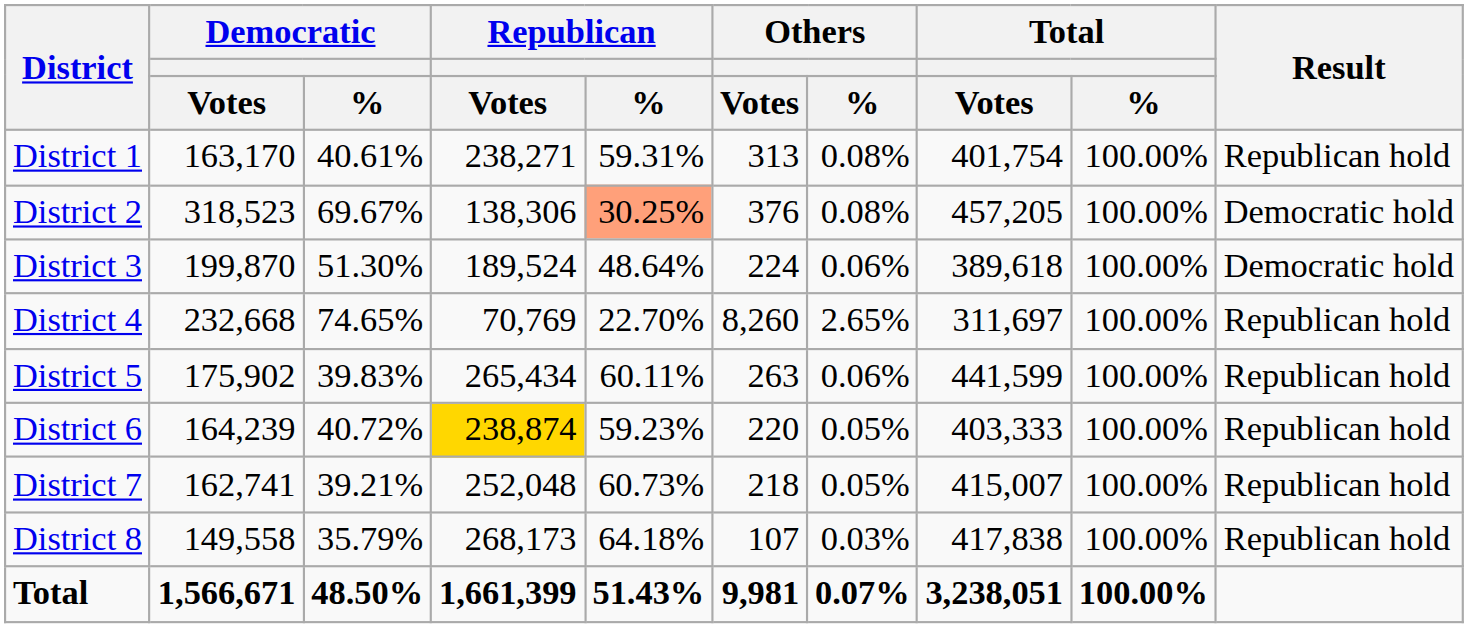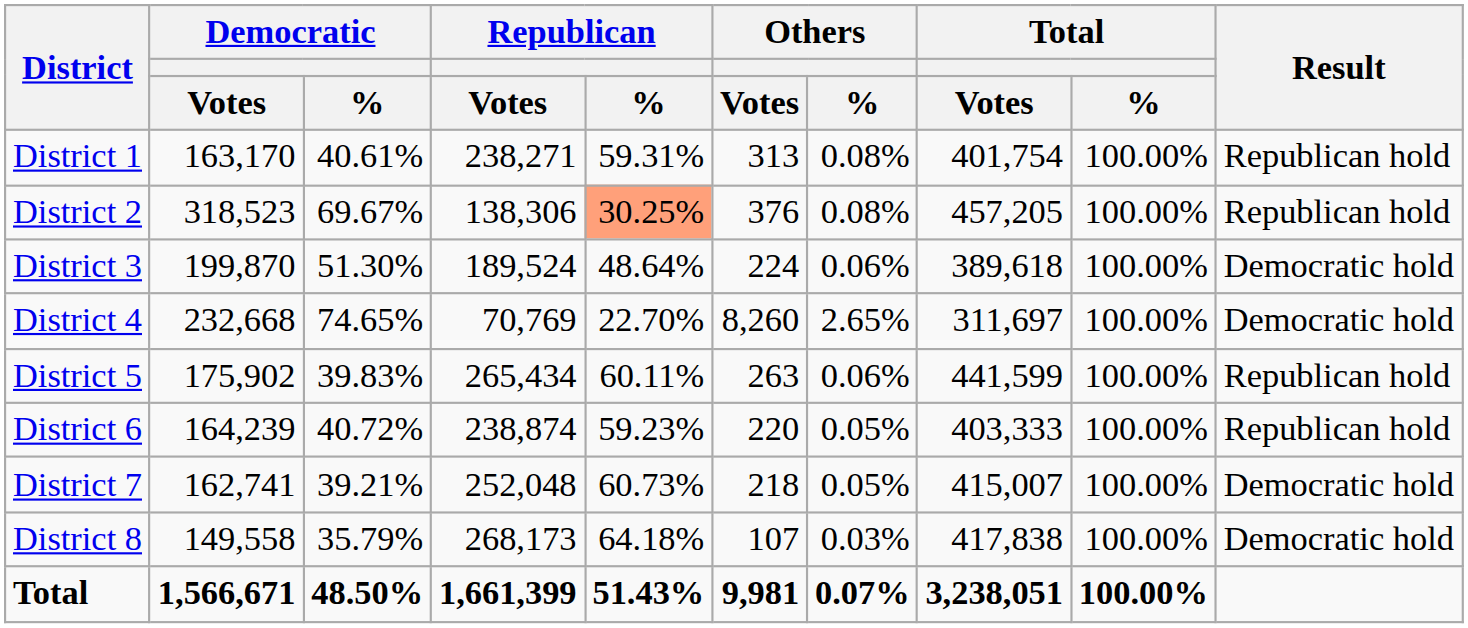(1339, 211) Democratic hold -> (1337, 211) Republican hold
(1337, 320) Republican hold -> (1339, 320) Democratic hold
(521, 429) gold background -> (521, 429) no background
(1337, 484) Republican hold -> (1339, 484) Democratic hold
(1337, 538) Republican hold -> (1339, 538) Democratic hold
